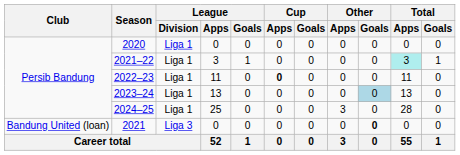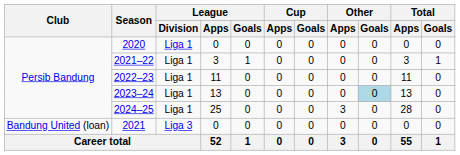(406, 61) paleturquoise background -> (406, 61) no background
(279, 77) bold -> (279, 77) normal
(375, 126) bold -> (375, 126) normal
